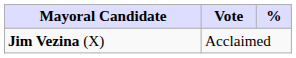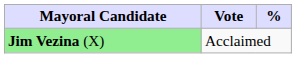(56, 40) no background -> (56, 40) lightgreen background
